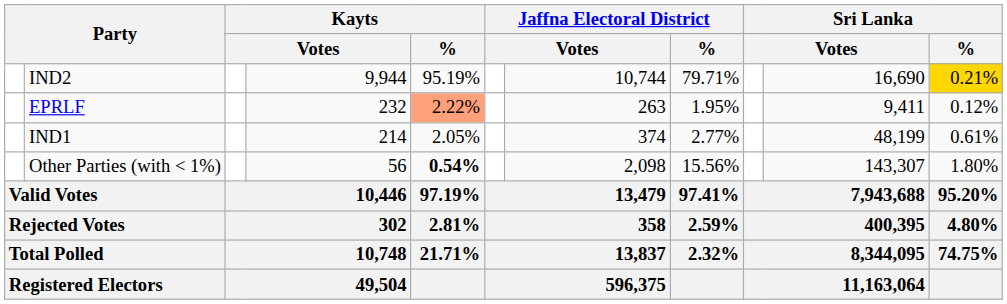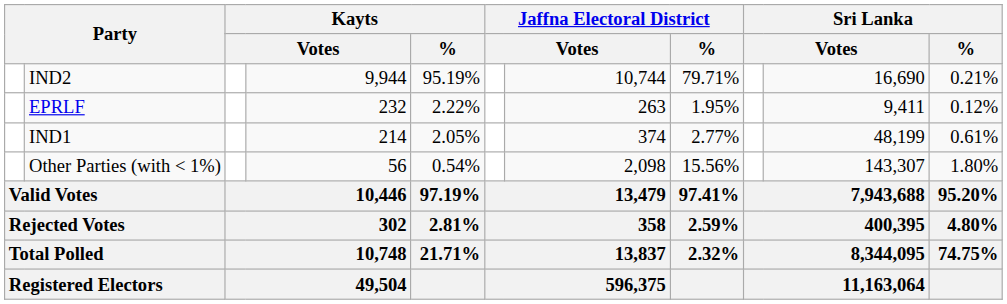(974, 78) gold background -> (974, 78) no background
(456, 107) lightsalmon background -> (456, 107) no background
(455, 166) bold -> (456, 166) normal
